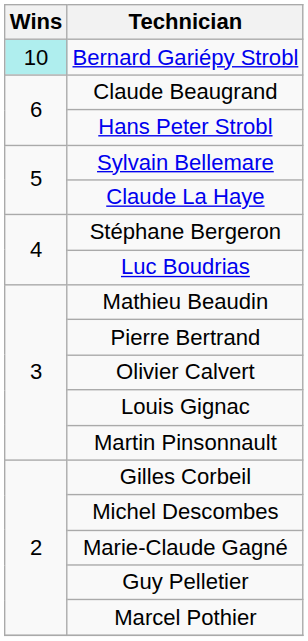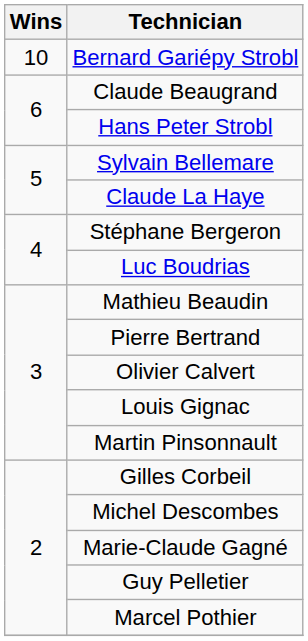(36, 57) paleturquoise background -> (36, 57) no background
